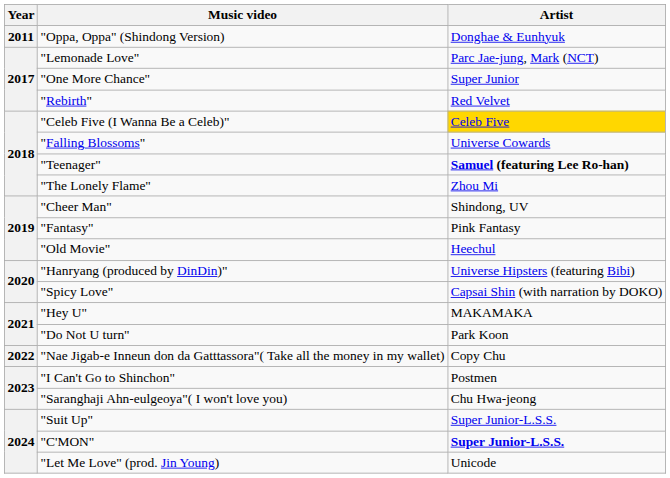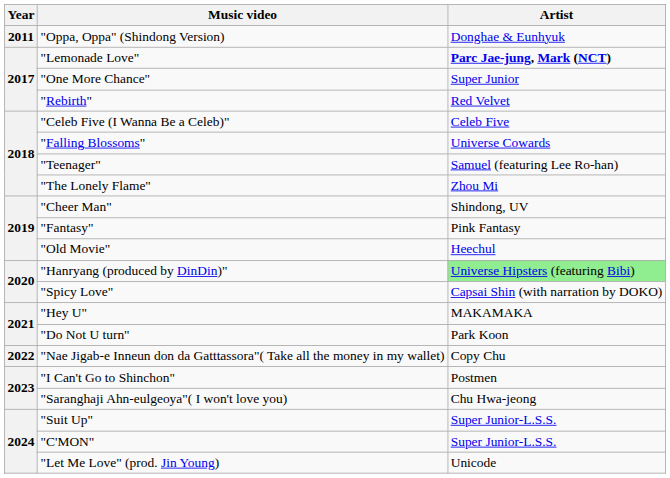(525, 57) normal -> (531, 57) bold
(480, 121) gold background -> (480, 121) no background
(540, 164) bold -> (534, 164) normal
(543, 270) no background -> (543, 270) lightgreen background
(507, 441) bold -> (504, 441) normal
